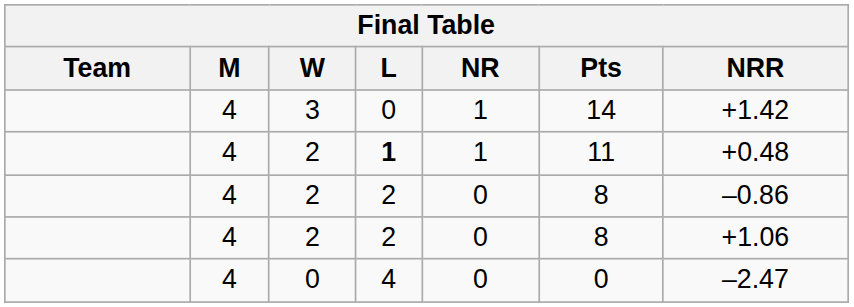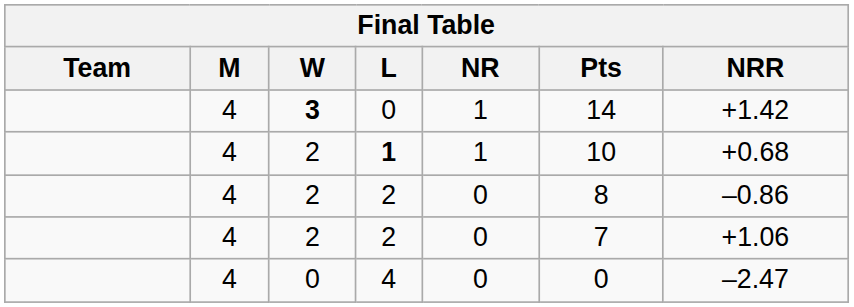(312, 110) normal -> (312, 110) bold
(601, 152) 11 -> (601, 152) 10
(755, 152) +0.48 -> (755, 152) +0.68
(601, 237) 8 -> (601, 237) 7
